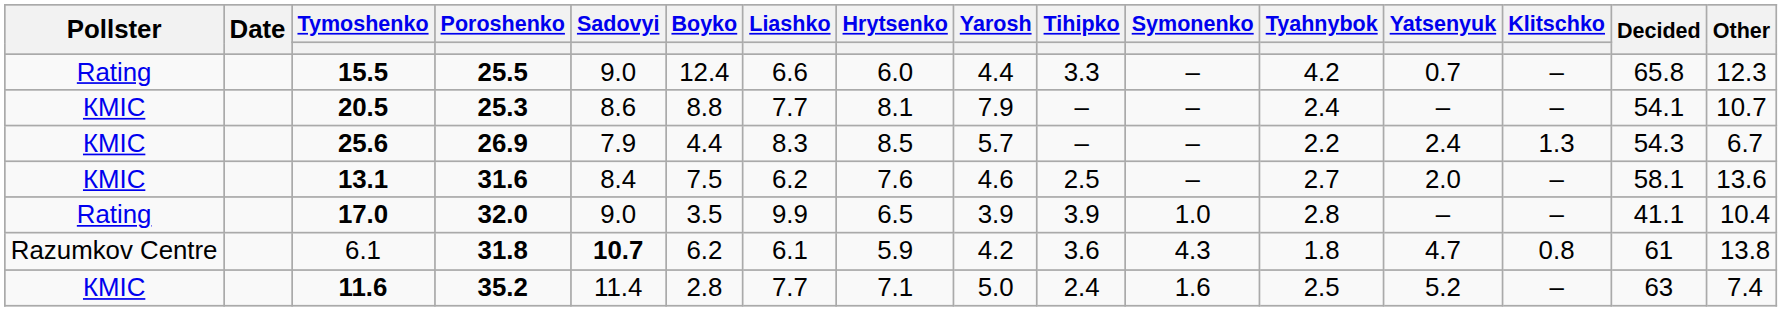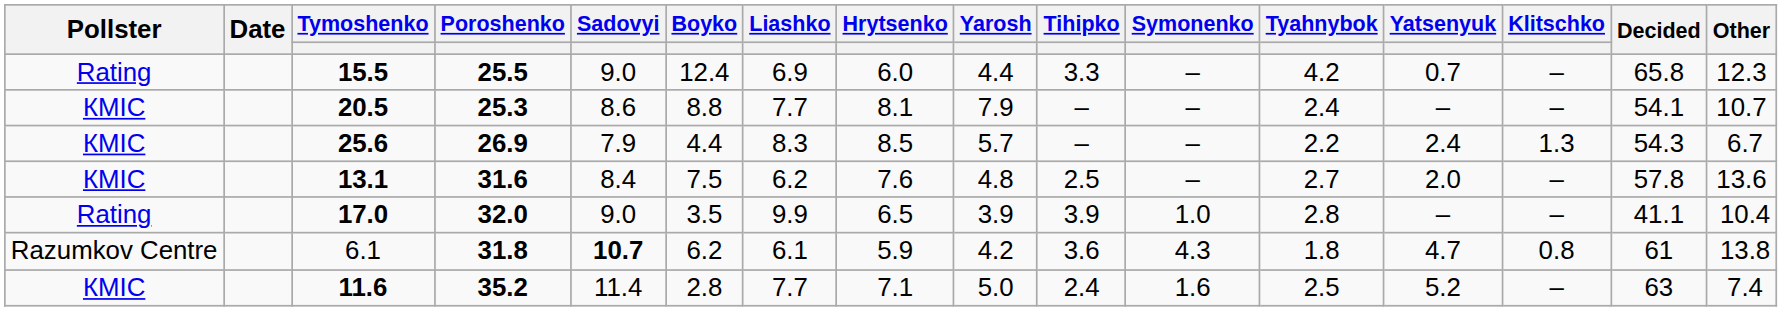(790, 72) 6.6 -> (790, 72) 6.9
(996, 179) 4.6 -> (996, 179) 4.8
(1659, 179) 58.1 -> (1659, 179) 57.8
